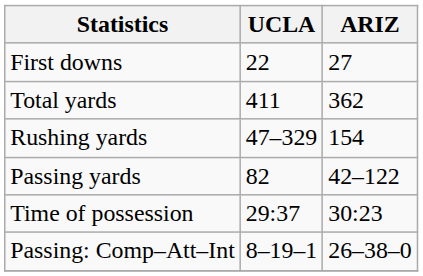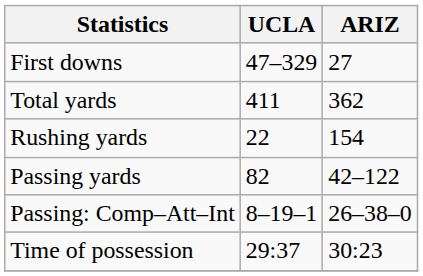(258, 62) 22 -> (282, 62) 47–329
(282, 137) 47–329 -> (258, 137) 22
rows swapped: (123, 251) <-> (102, 213)
